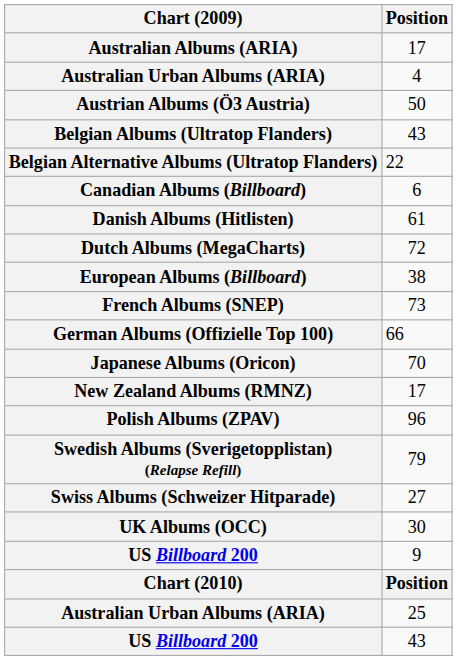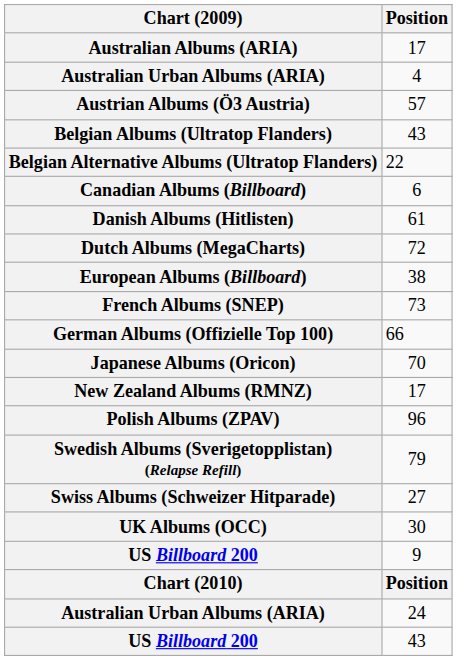(417, 104) 50 -> (417, 104) 57
(417, 612) 25 -> (417, 612) 24
